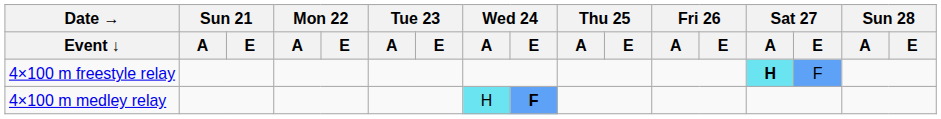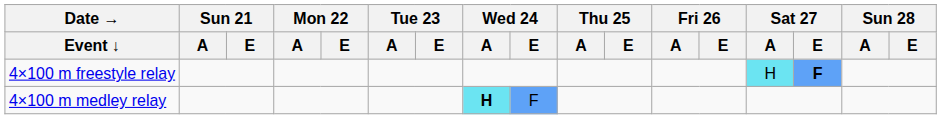(770, 73) bold -> (770, 73) normal
(818, 73) normal -> (818, 73) bold
(486, 100) normal -> (486, 100) bold
(534, 100) bold -> (534, 100) normal
